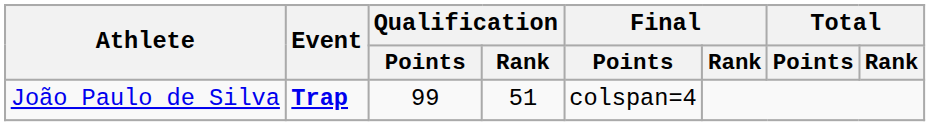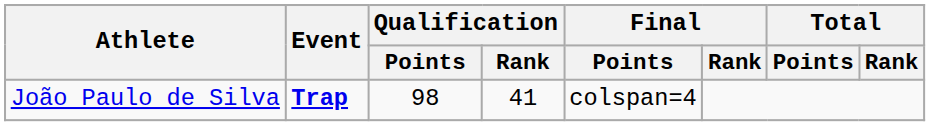(425, 99) 99 -> (425, 99) 98
(523, 99) 51 -> (523, 99) 41
